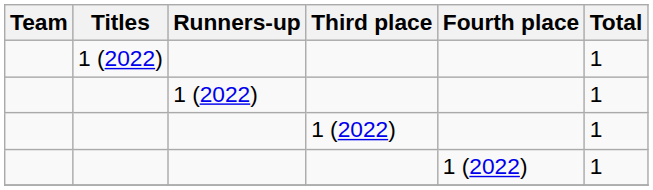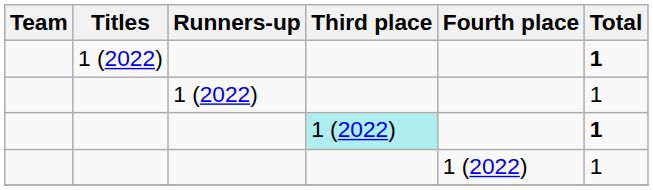(596, 58) normal -> (596, 58) bold
(353, 130) no background -> (353, 130) paleturquoise background
(596, 130) normal -> (596, 130) bold
